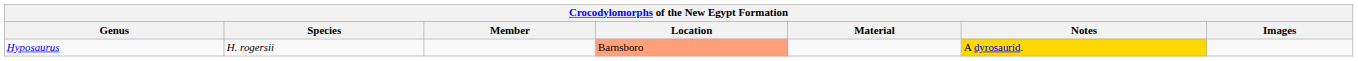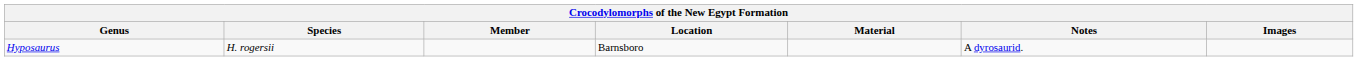(621, 47) lightsalmon background -> (621, 47) no background
(994, 47) gold background -> (994, 47) no background
